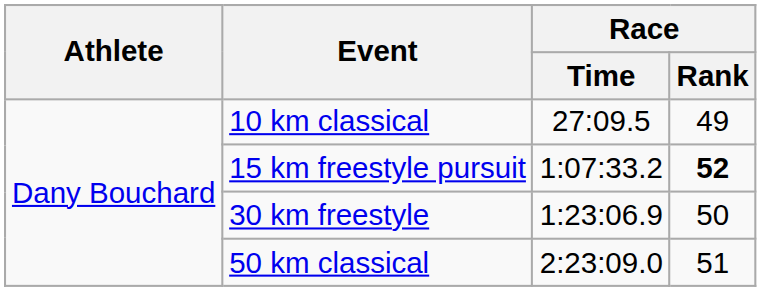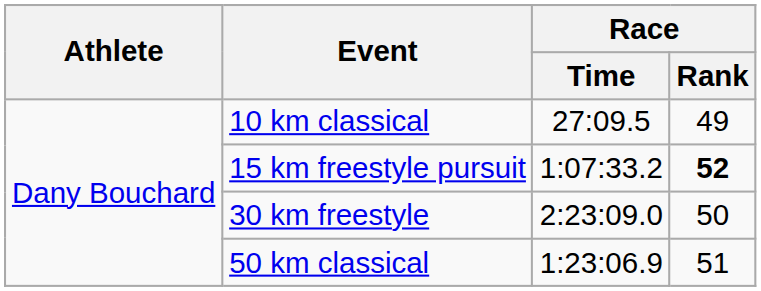(601, 215) 1:23:06.9 -> (601, 215) 2:23:09.0
(601, 262) 2:23:09.0 -> (601, 262) 1:23:06.9
